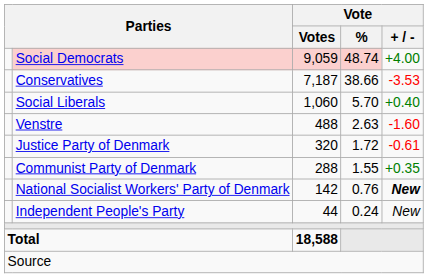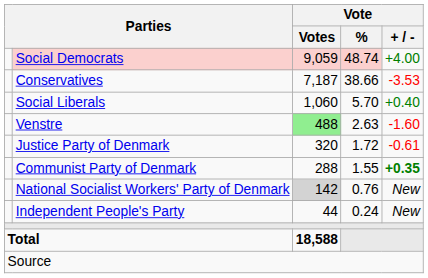(326, 124) no background -> (326, 124) lightgreen background
(402, 168) normal -> (402, 168) bold
(326, 189) no background -> (326, 189) lightgrey background
(406, 189) bold -> (406, 189) normal
